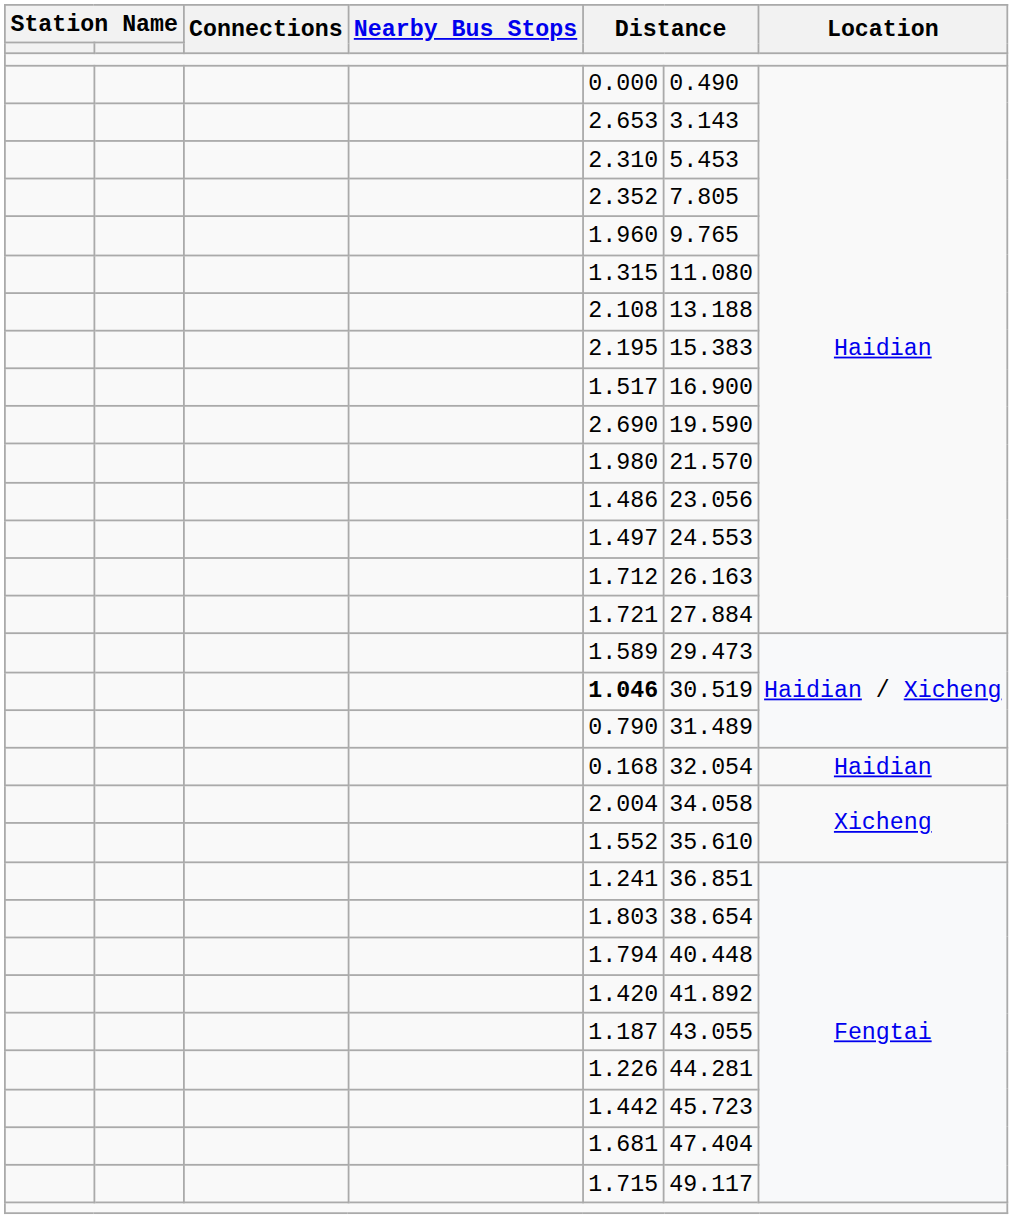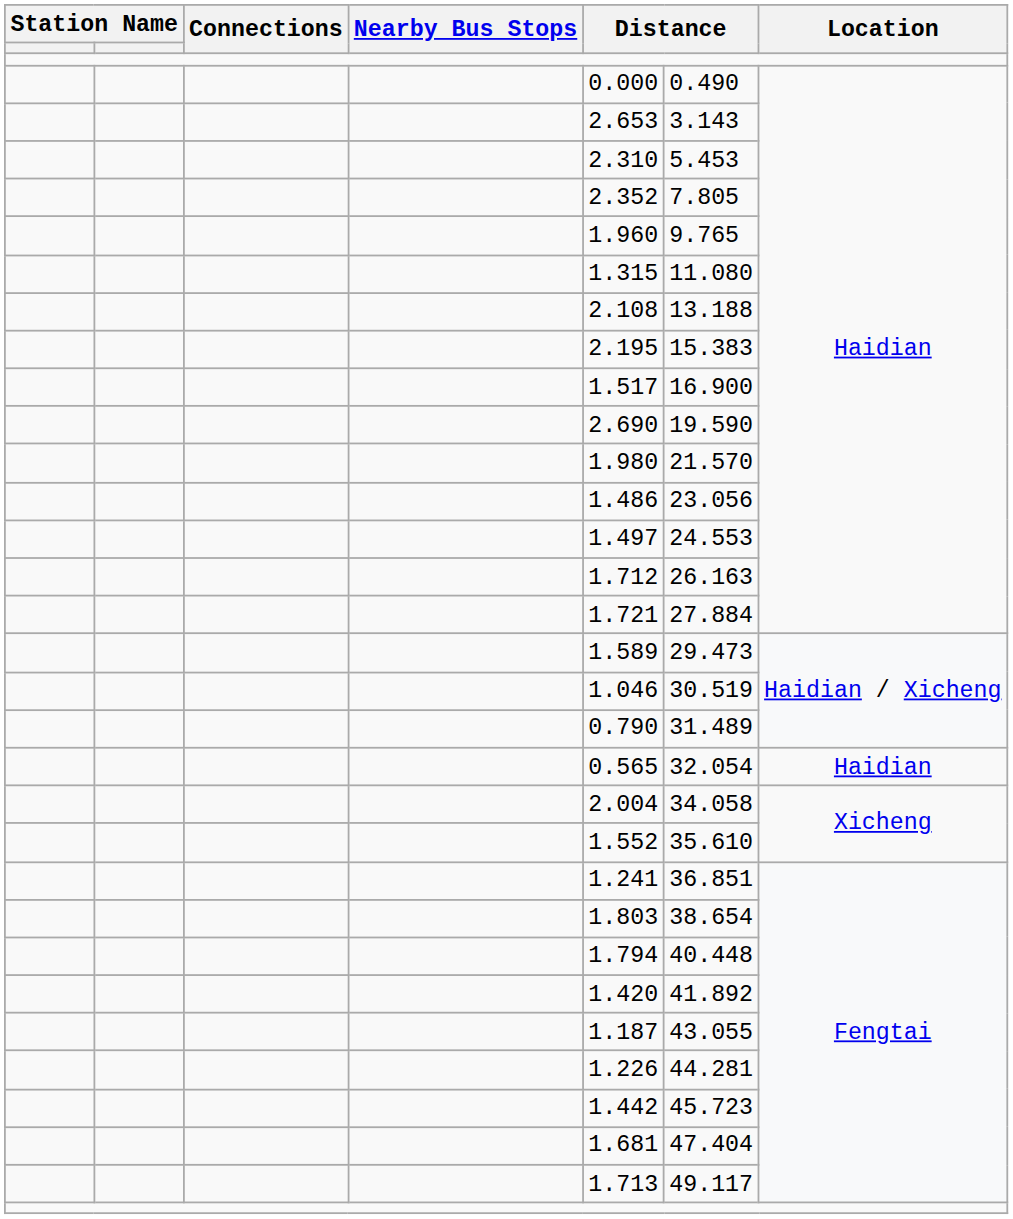(623, 691) bold -> (623, 691) normal
(623, 767) 0.168 -> (623, 767) 0.565
(623, 1184) 1.715 -> (623, 1184) 1.713
